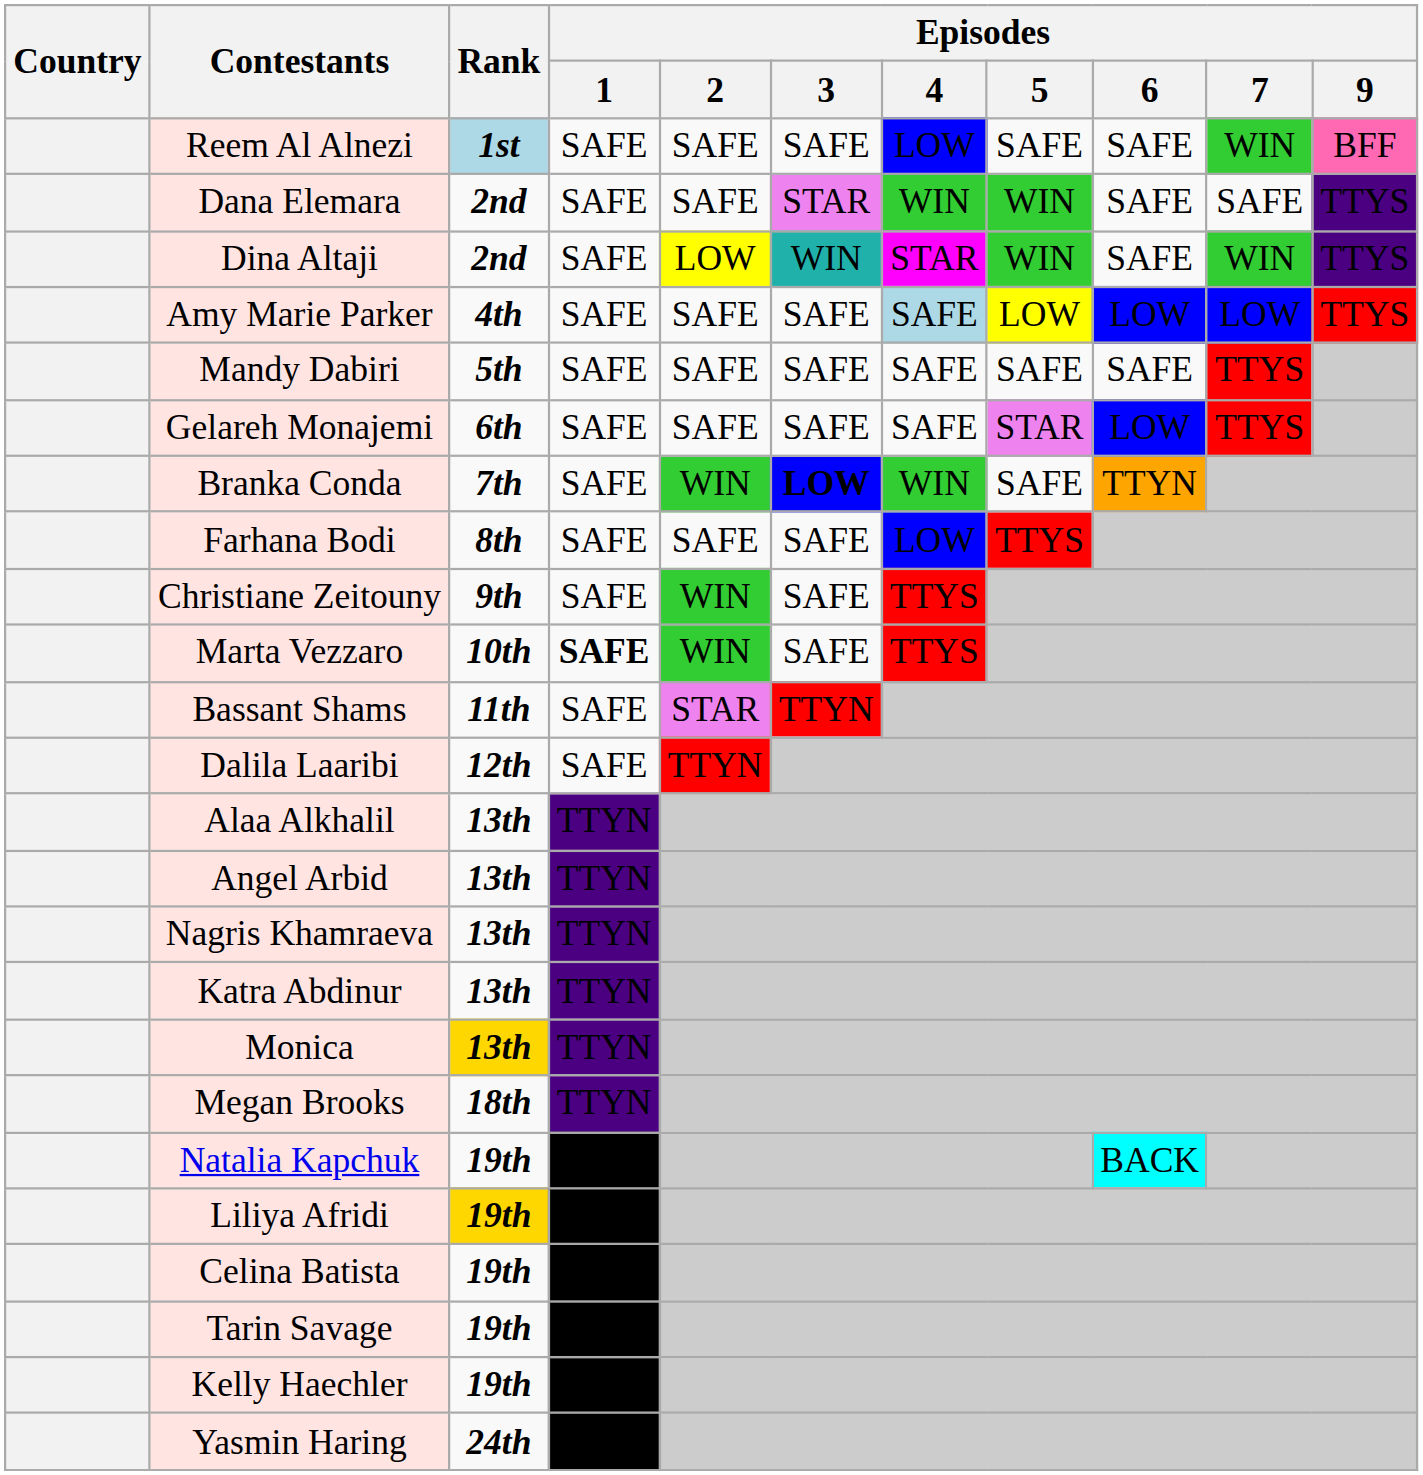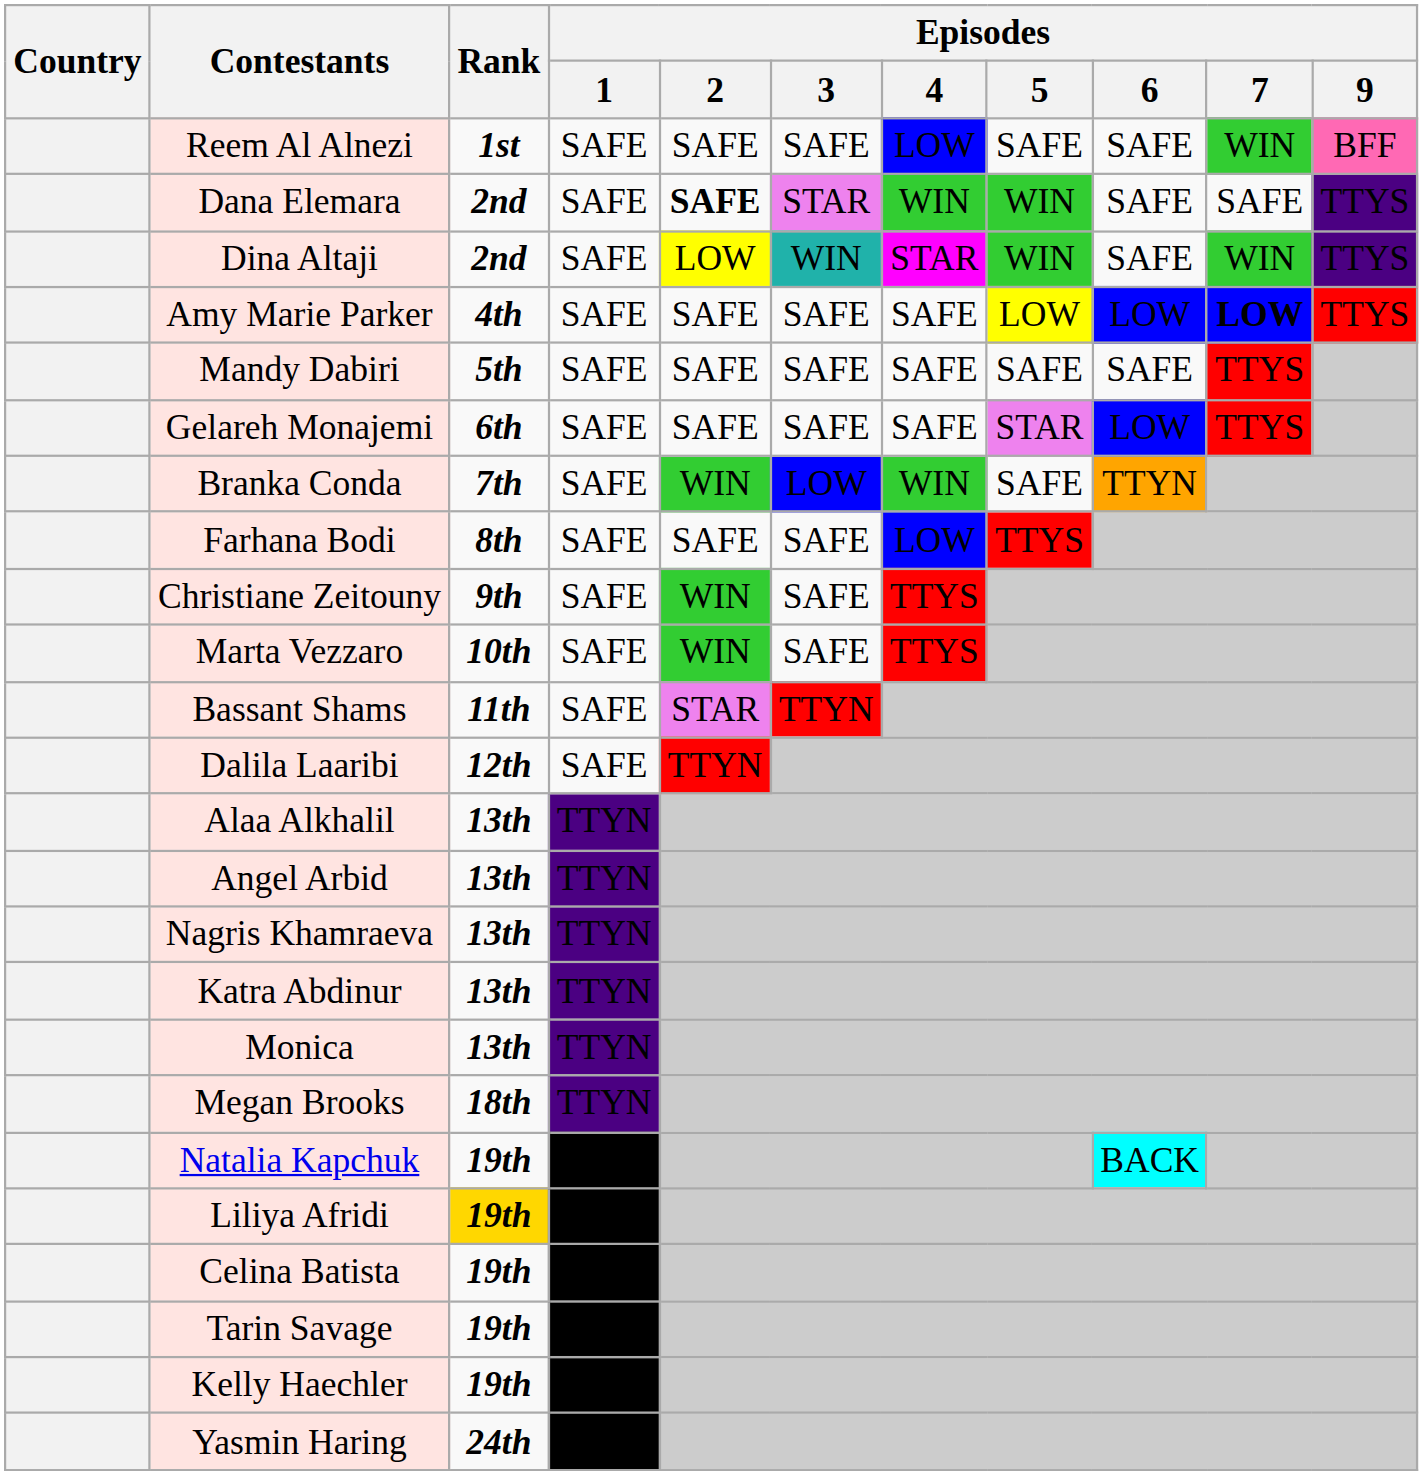(499, 145) lightblue background -> (499, 145) no background
(715, 201) normal -> (715, 201) bold
(934, 314) lightblue background -> (934, 314) no background
(1260, 314) normal -> (1260, 314) bold
(826, 483) bold -> (826, 483) normal
(604, 652) bold -> (604, 652) normal
(499, 1046) gold background -> (499, 1046) no background
